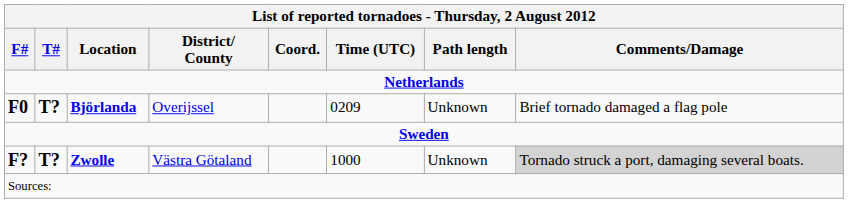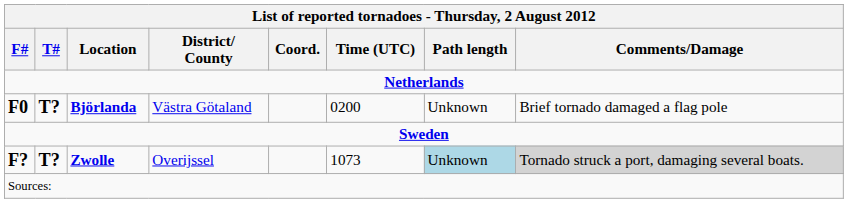(183, 107) Overijssel -> (202, 107) Västra Götaland
(346, 107) 0209 -> (346, 107) 0200
(202, 159) Västra Götaland -> (183, 159) Overijssel
(346, 159) 1000 -> (346, 159) 1073
(458, 159) no background -> (458, 159) lightblue background
